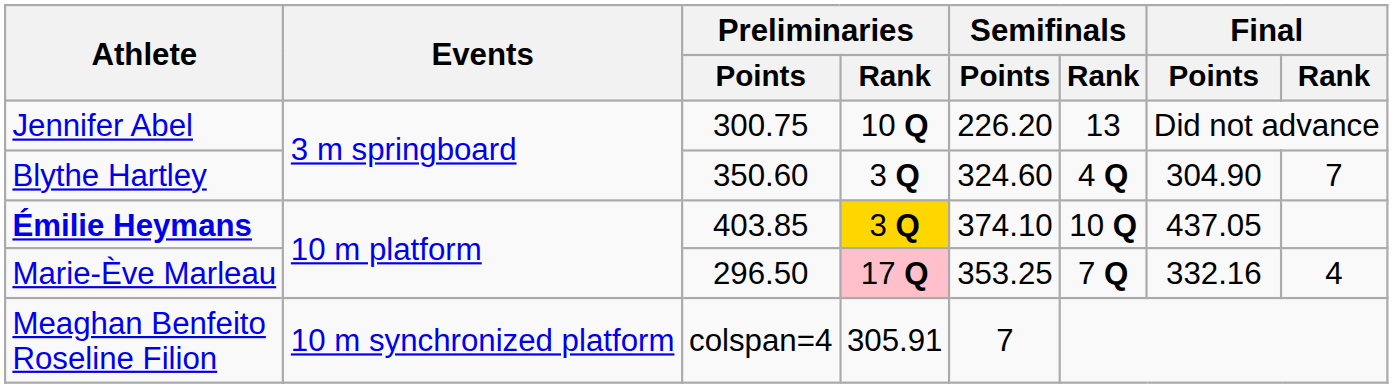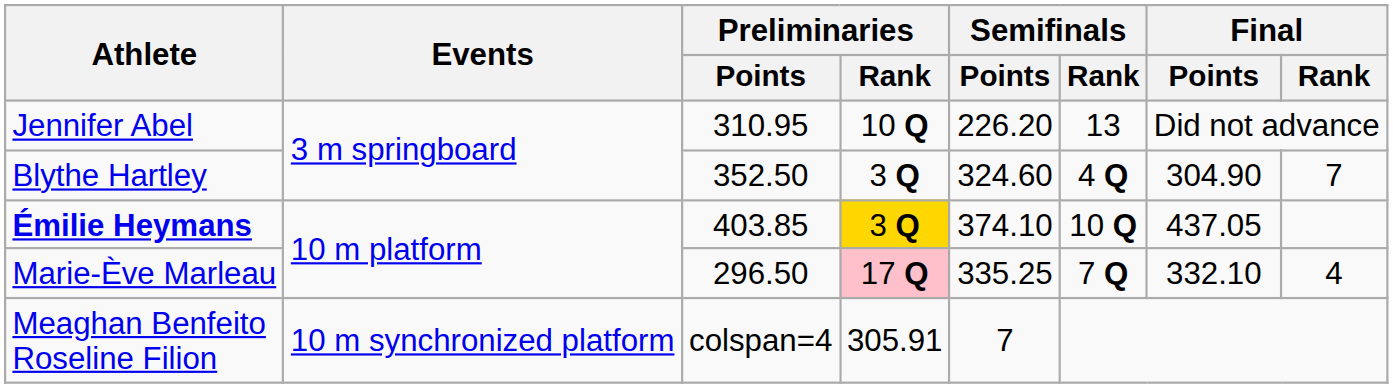(761, 126) 300.75 -> (761, 126) 310.95
(761, 175) 350.60 -> (761, 175) 352.50
(1005, 274) 353.25 -> (1005, 274) 335.25
(1214, 274) 332.16 -> (1214, 274) 332.10
